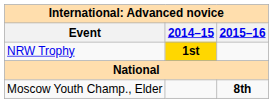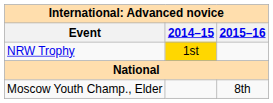(191, 51) bold -> (191, 51) normal
(242, 88) bold -> (242, 88) normal
